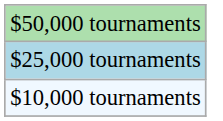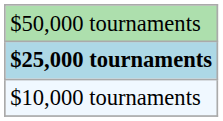(105, 59) normal -> (111, 59) bold
